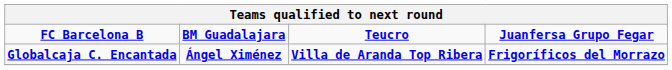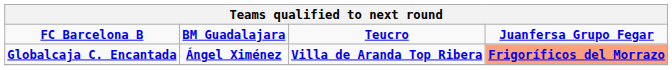(577, 54) no background -> (577, 54) lightsalmon background
